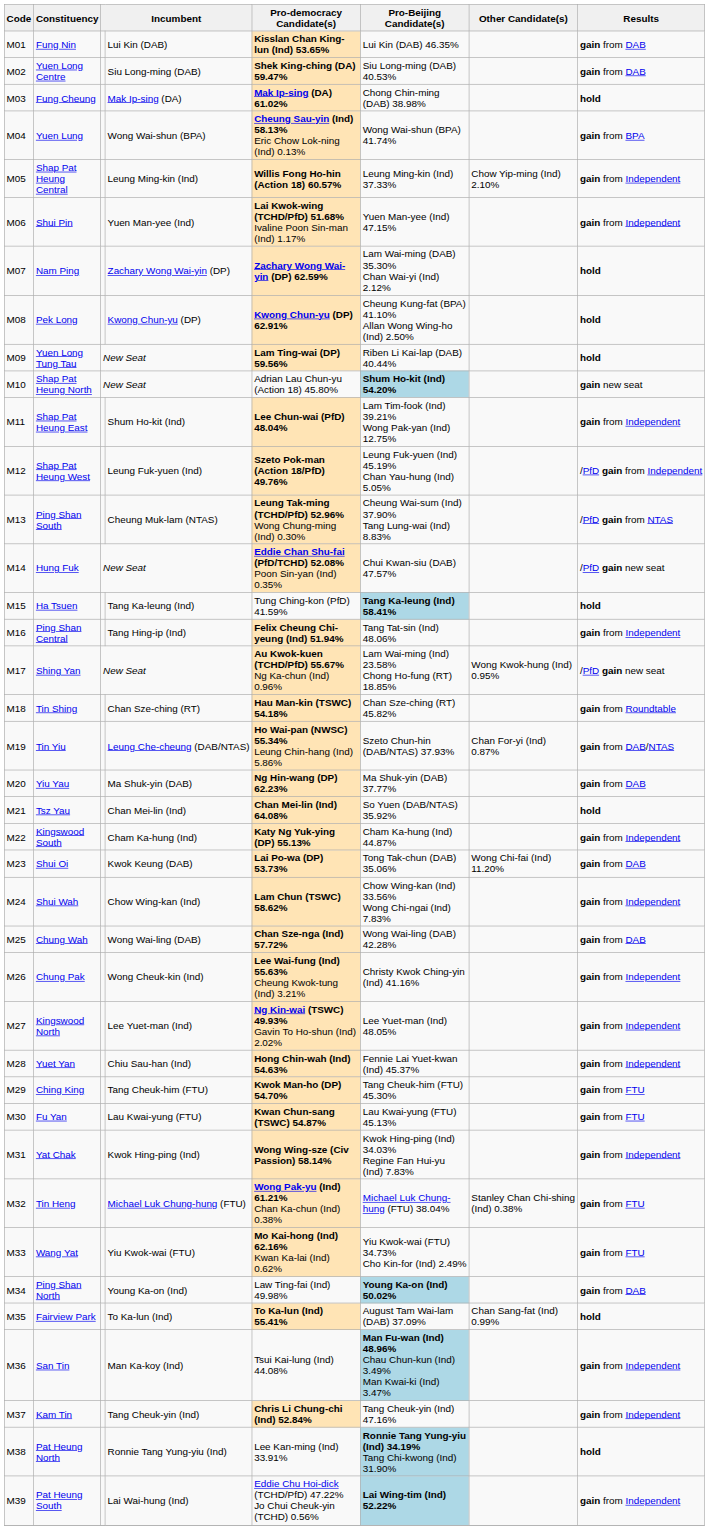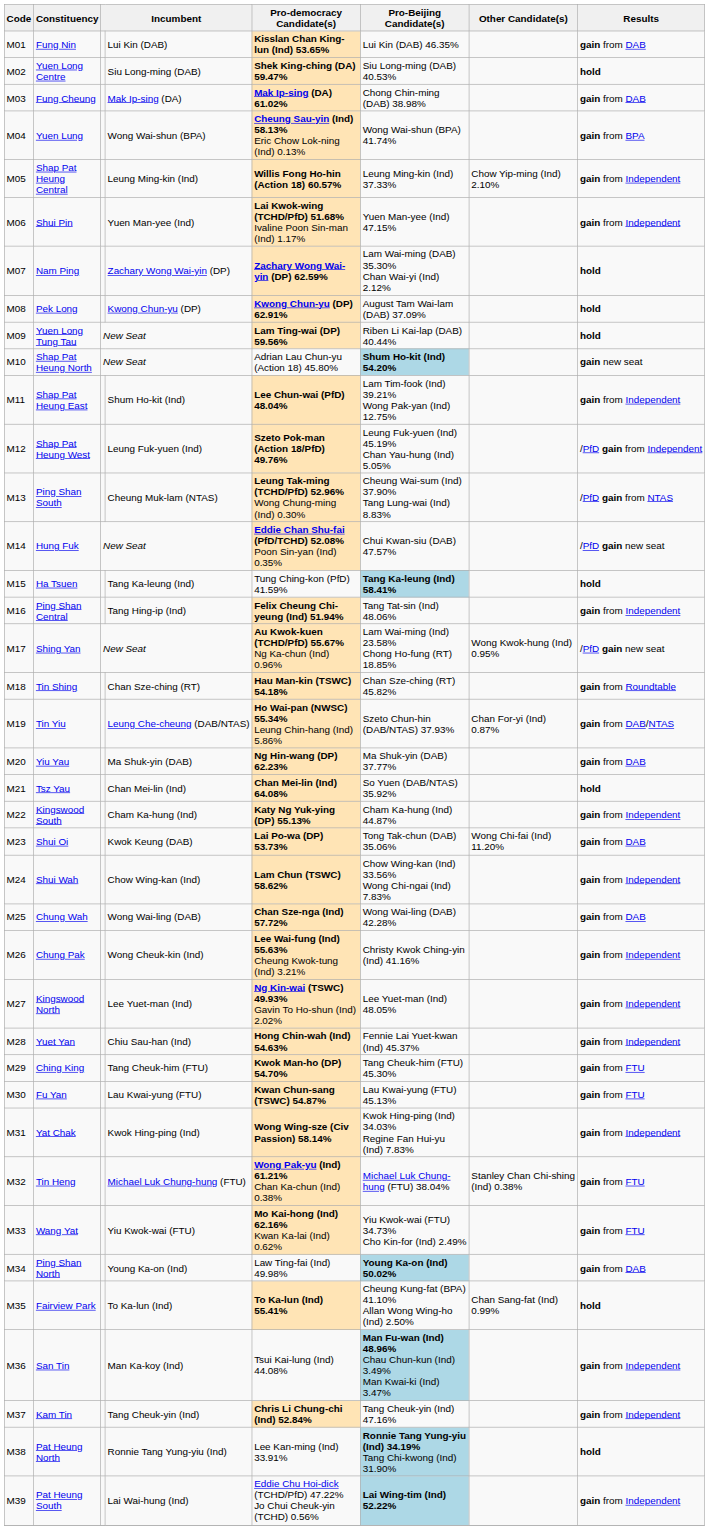(613, 71) gain from DAB -> (590, 71) hold
(590, 98) hold -> (613, 98) gain from DAB
(414, 320) Cheung Kung-fat (BPA) 41.10% Allan Wong Wing-ho (Ind) 2.50% -> (408, 309) August Tam Wai-lam (DAB) 37.09%
(408, 1317) August Tam Wai-lam (DAB) 37.09% -> (414, 1306) Cheung Kung-fat (BPA) 41.10% Allan Wong Wing-ho (Ind) 2.50%
